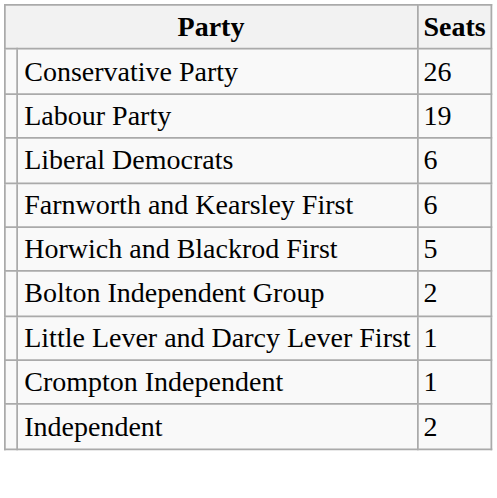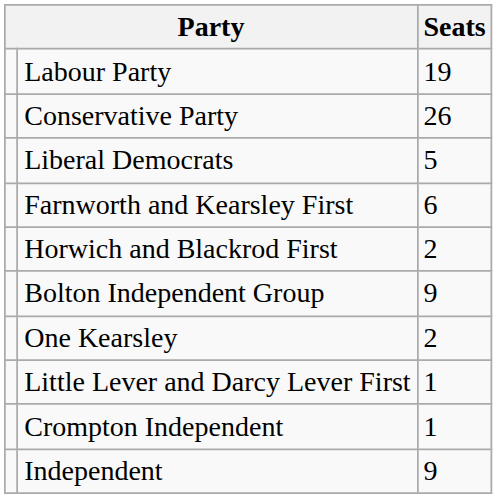rows swapped: (131, 71) <-> (98, 115)
(431, 159) 6 -> (431, 159) 5
(431, 248) 5 -> (431, 248) 2
(431, 293) 2 -> (431, 293) 9
+ row: (101, 337)
(431, 426) 2 -> (431, 470) 9
